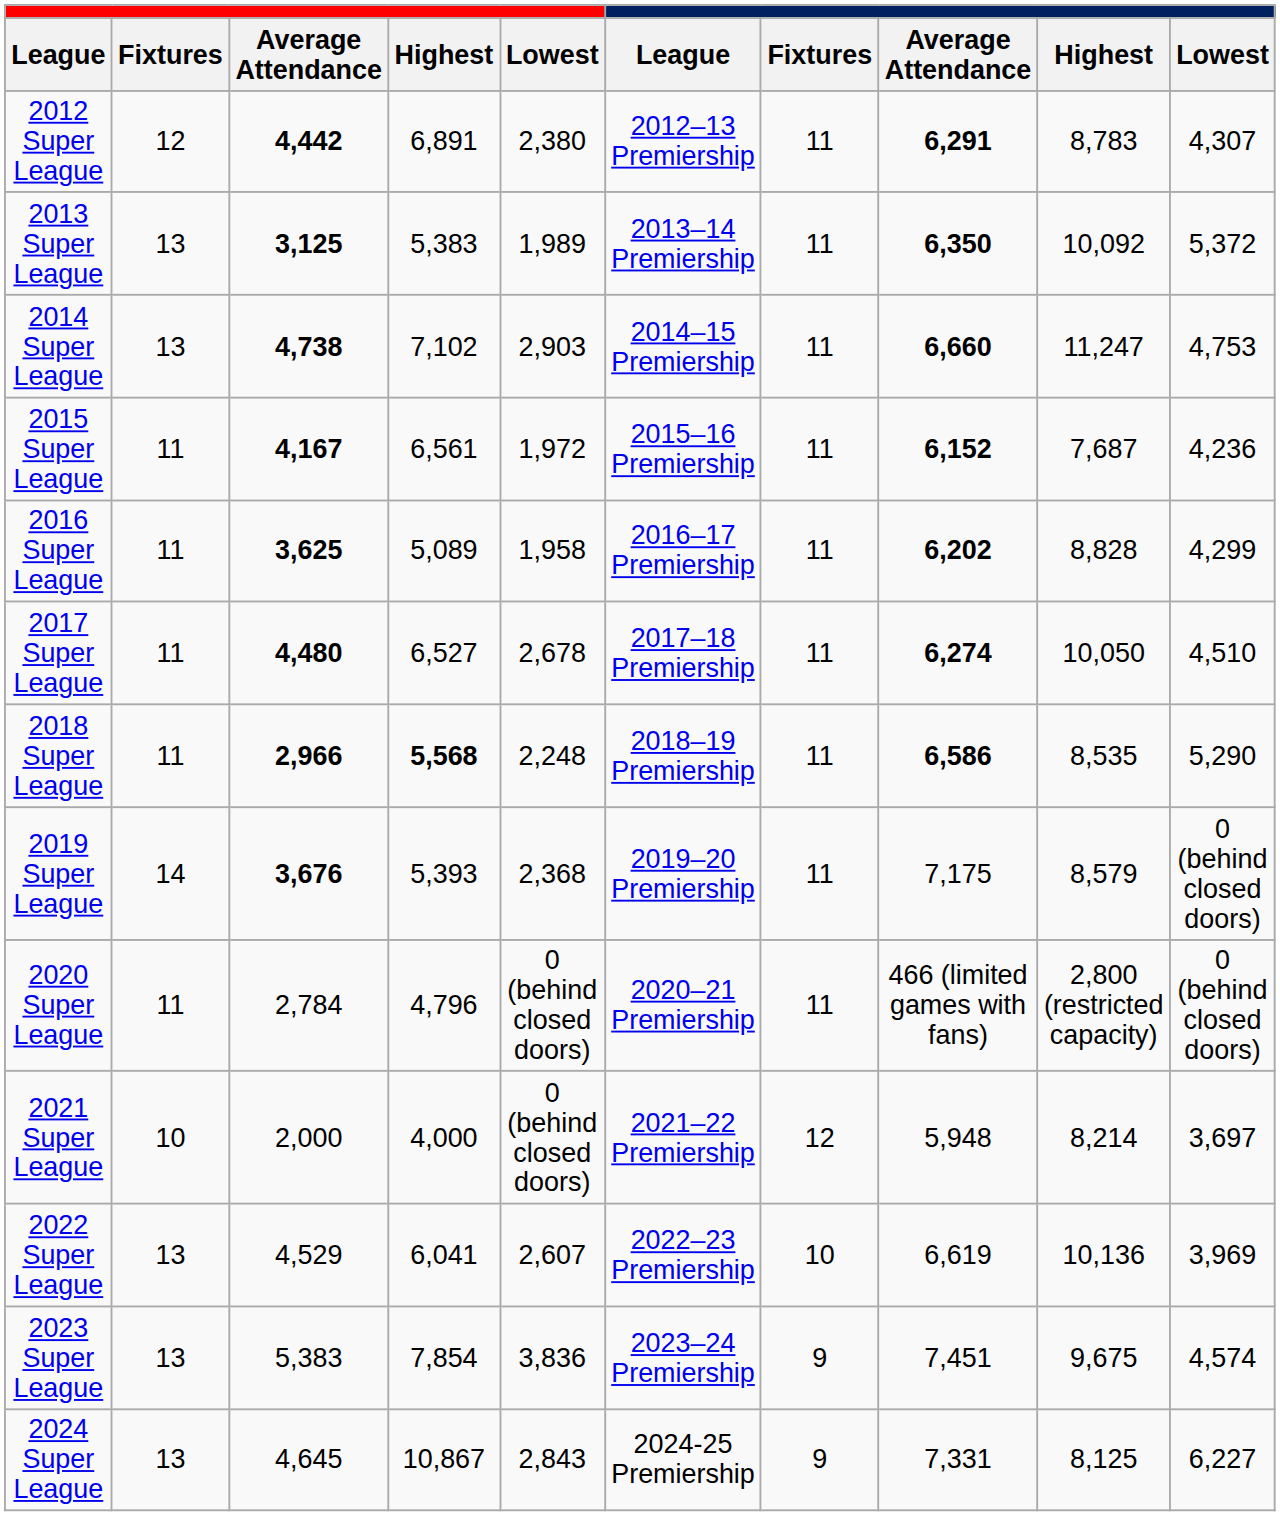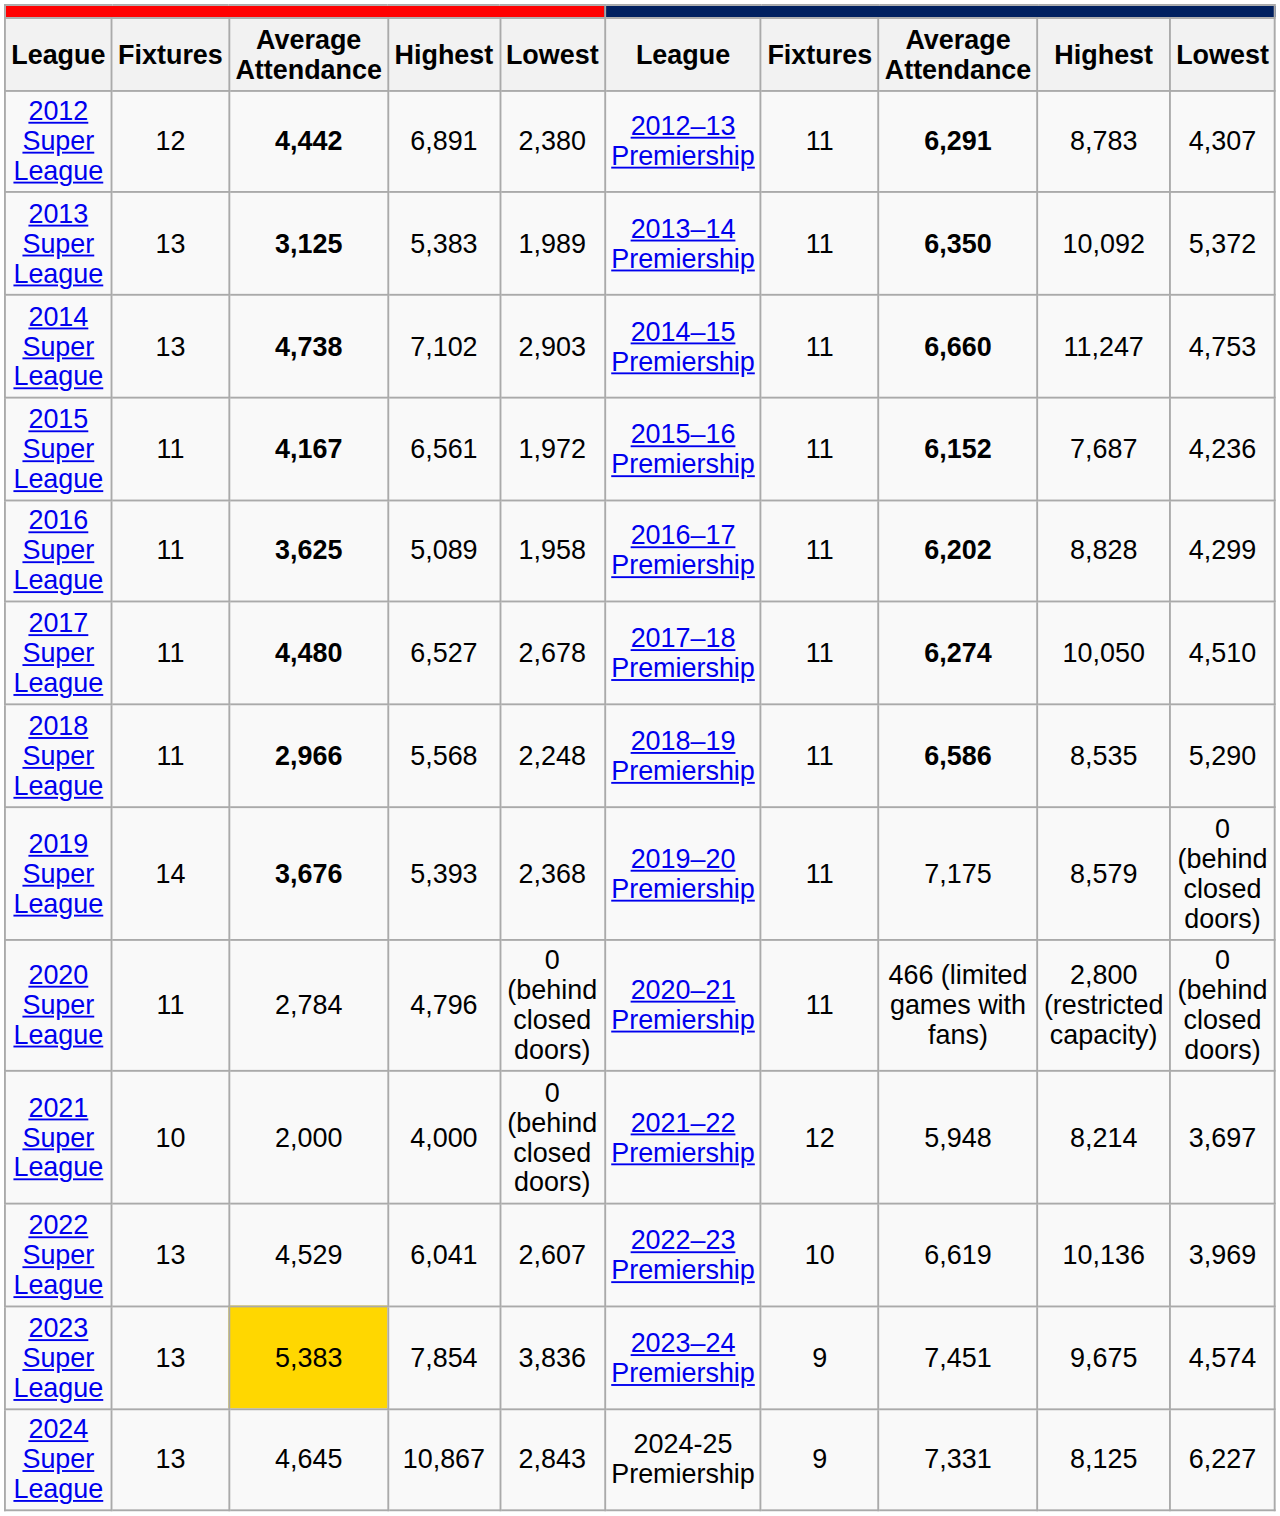(444, 756) bold -> (444, 756) normal
(309, 1358) no background -> (309, 1358) gold background
